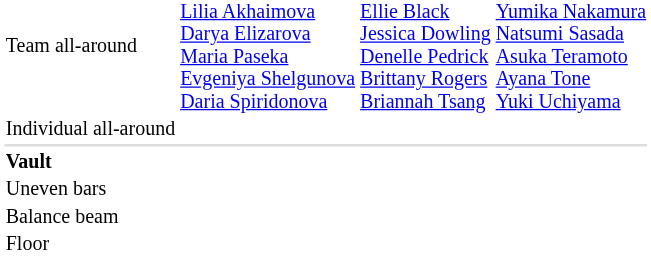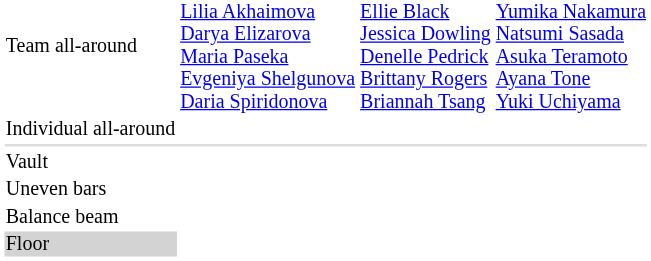(29, 161) bold -> (27, 161) normal
(27, 243) no background -> (27, 243) lightgrey background
